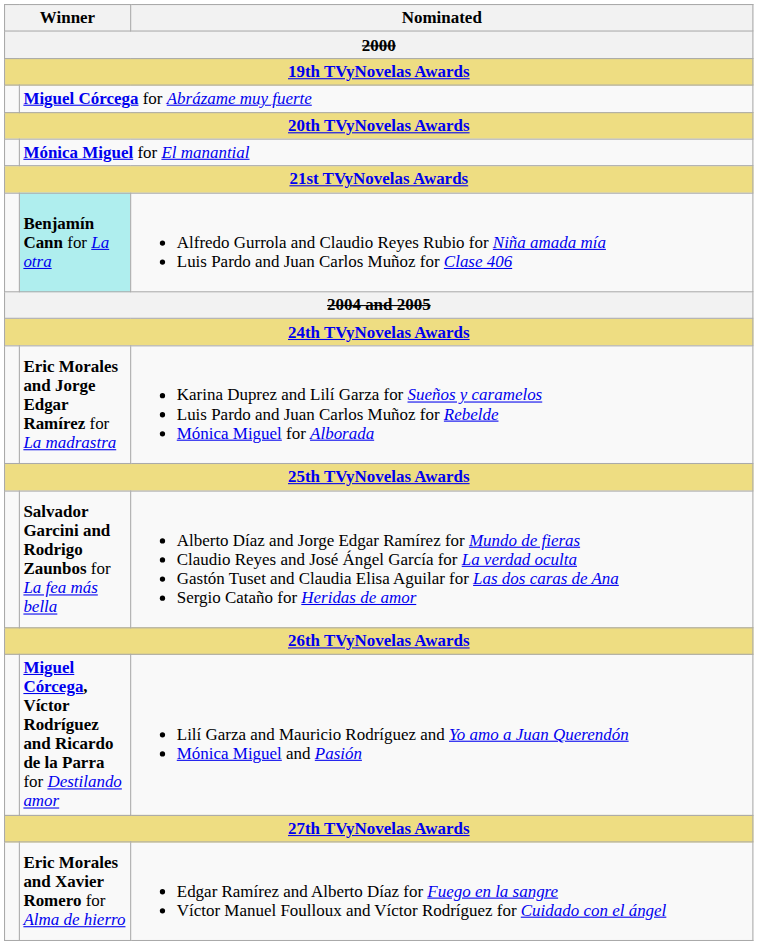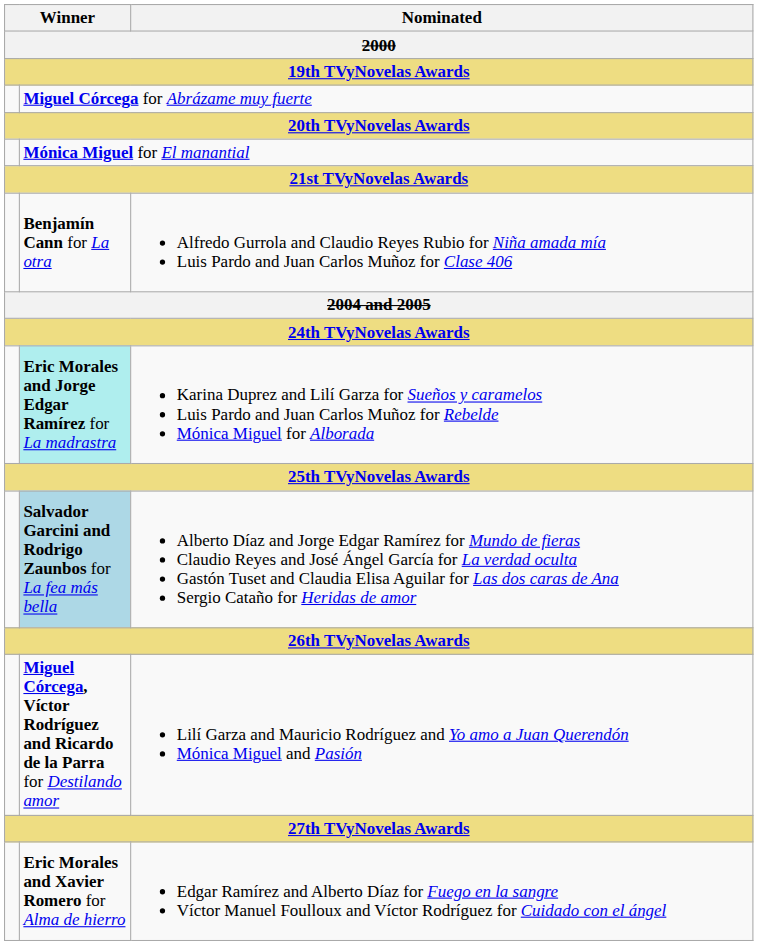(66, 242) paleturquoise background -> (66, 242) no background
(71, 404) no background -> (71, 404) paleturquoise background
(67, 559) no background -> (67, 559) lightblue background
